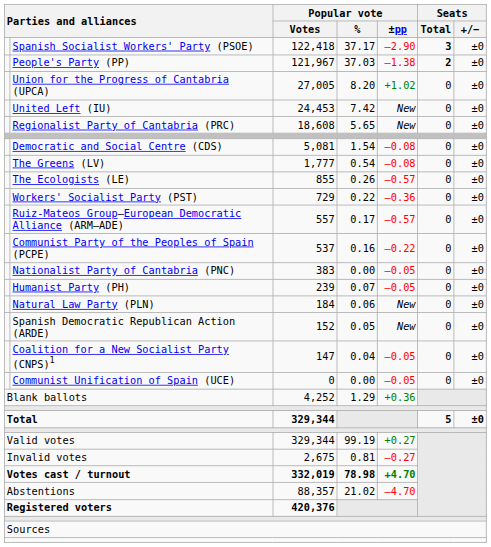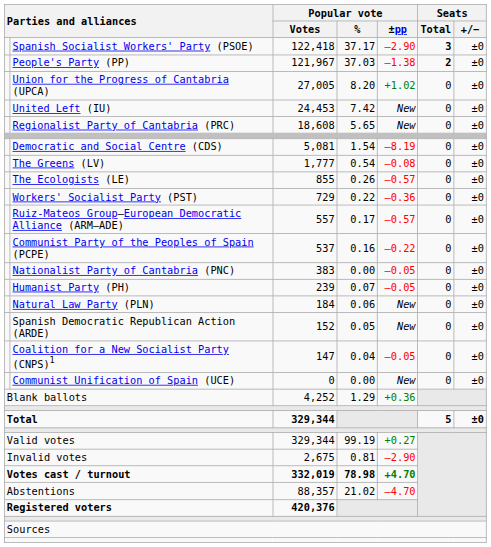(400, 147) –0.08 -> (400, 147) –8.19
(400, 381) –0.05 -> (406, 381) New
(400, 458) –0.27 -> (400, 458) –2.90
